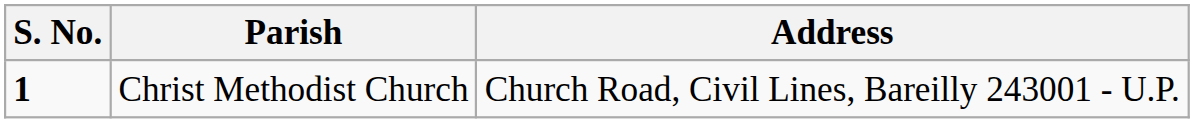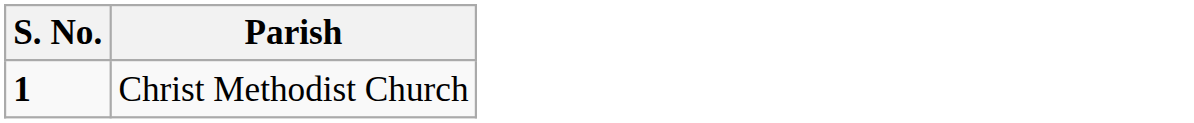- column: (832, 32)
